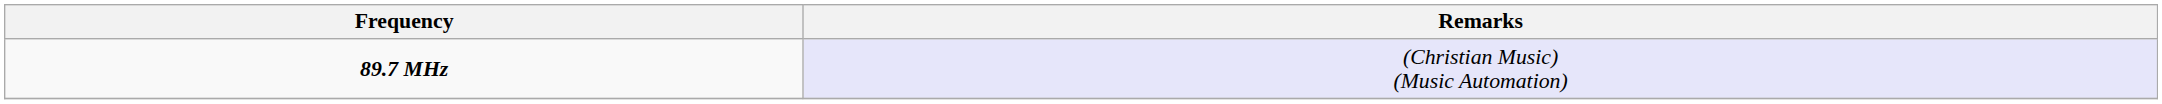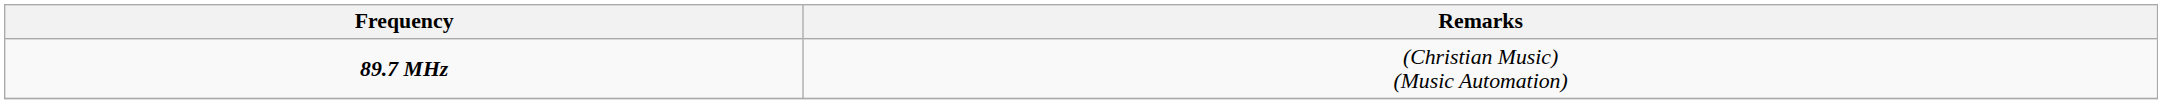(1481, 68) lavender background -> (1481, 68) no background
